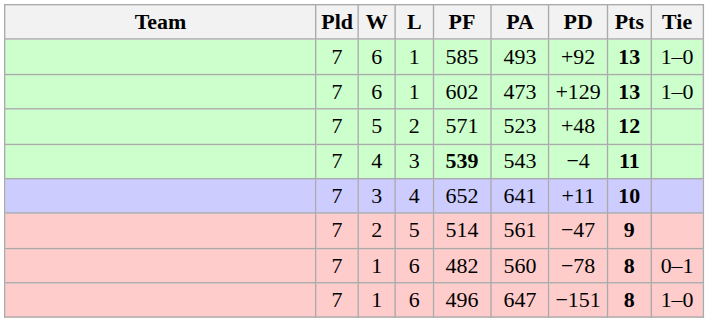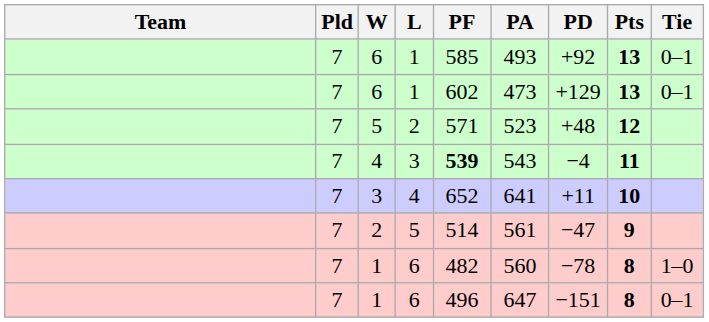(677, 56) 1–0 -> (677, 56) 0–1
(677, 91) 1–0 -> (677, 91) 0–1
(677, 265) 0–1 -> (677, 265) 1–0
(677, 299) 1–0 -> (677, 299) 0–1
